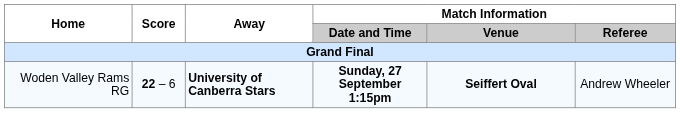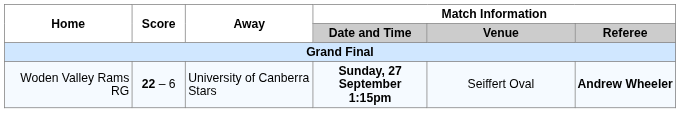(232, 84) bold -> (249, 84) normal
(501, 84) bold -> (501, 84) normal
(625, 84) normal -> (625, 84) bold
